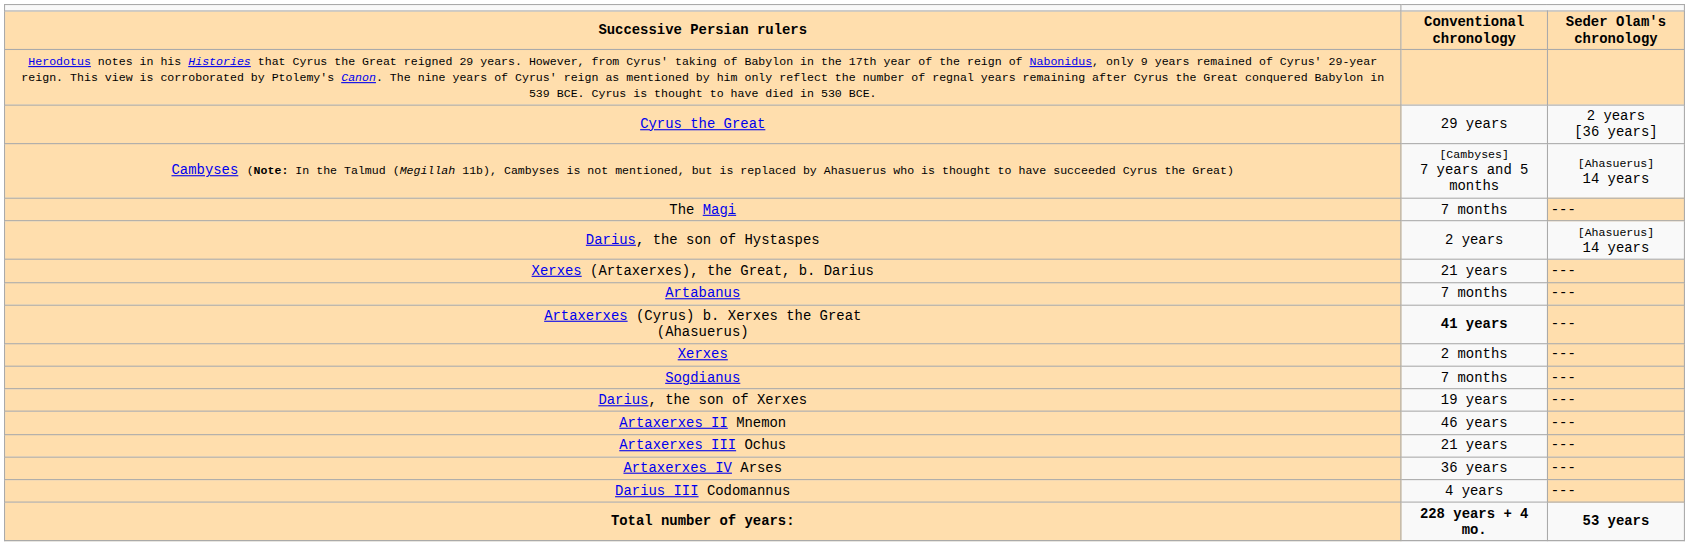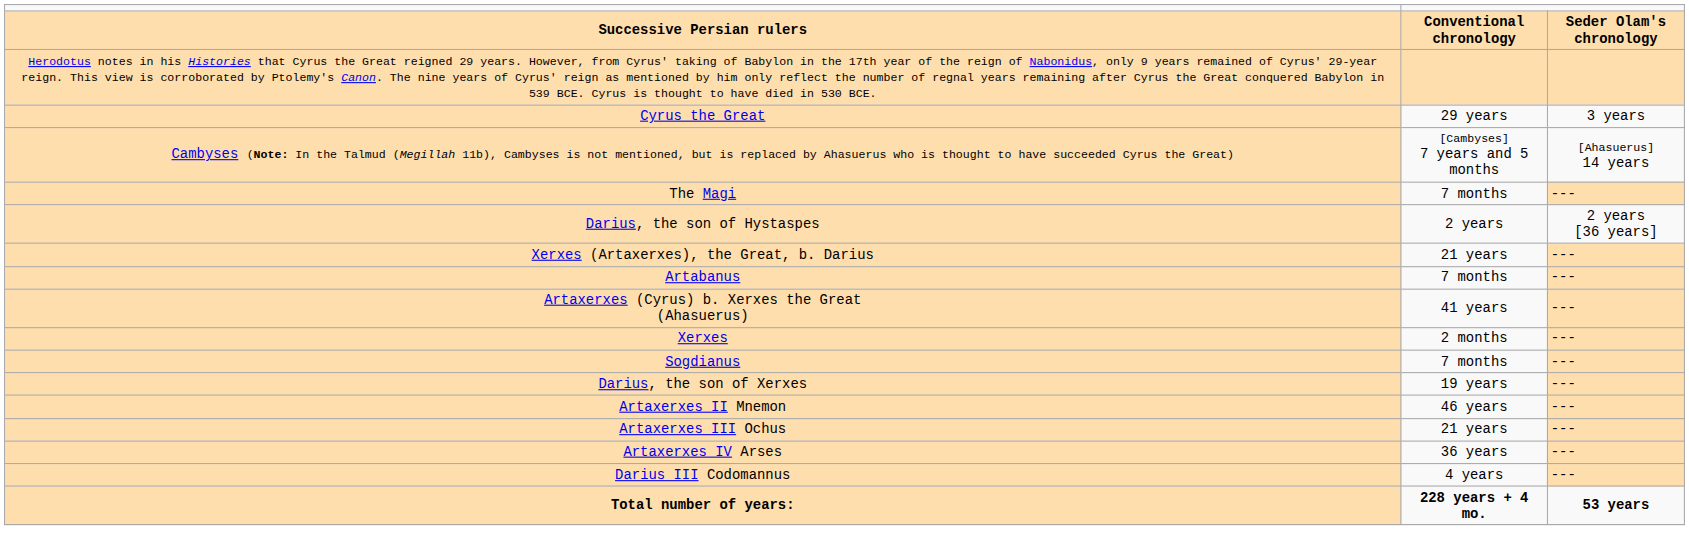(1616, 124) 2 years [36 years] -> (1616, 116) 3 years
(1616, 241) [Ahasuerus] 14 years -> (1616, 224) 2 years [36 years]
(1474, 324) bold -> (1474, 308) normal
